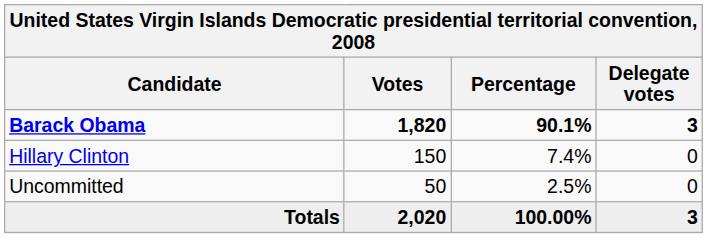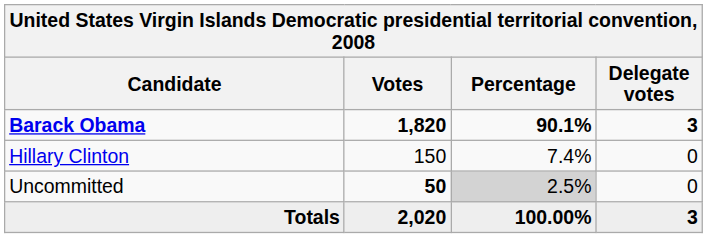(435, 187) normal -> (435, 187) bold
(569, 187) no background -> (569, 187) lightgrey background
